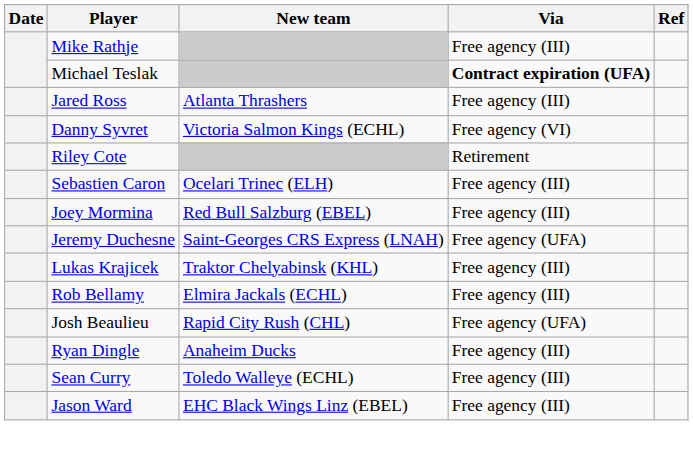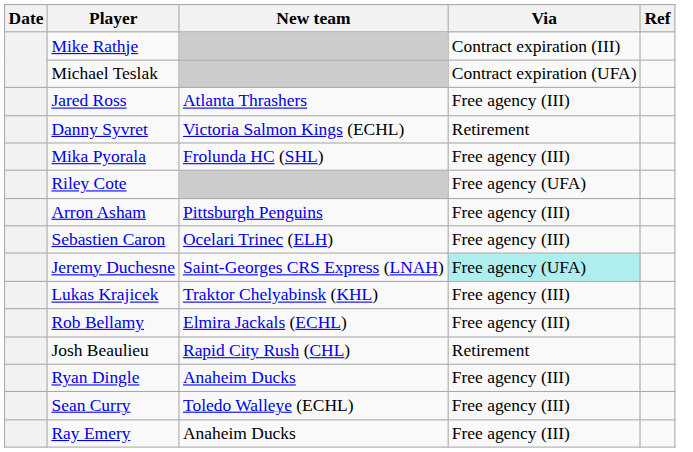(511, 45) Free agency (III) -> (536, 45) Contract expiration (III)
(551, 73) bold -> (544, 73) normal
(511, 128) Free agency (VI) -> (491, 128) Retirement
+ row: (99, 156)
(491, 156) Retirement -> (519, 184) Free agency (UFA)
+ row: (99, 211)
- row: (102, 211)
(519, 239) no background -> (519, 267) paleturquoise background
(519, 322) Free agency (UFA) -> (491, 350) Retirement
- row: (92, 405)
+ row: (91, 433)
